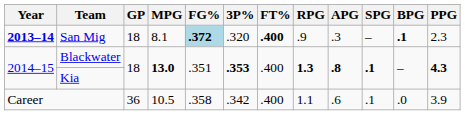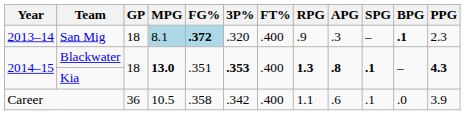(31, 36) bold -> (31, 36) normal
(160, 36) no background -> (160, 36) lightblue background
(272, 36) bold -> (272, 36) normal
